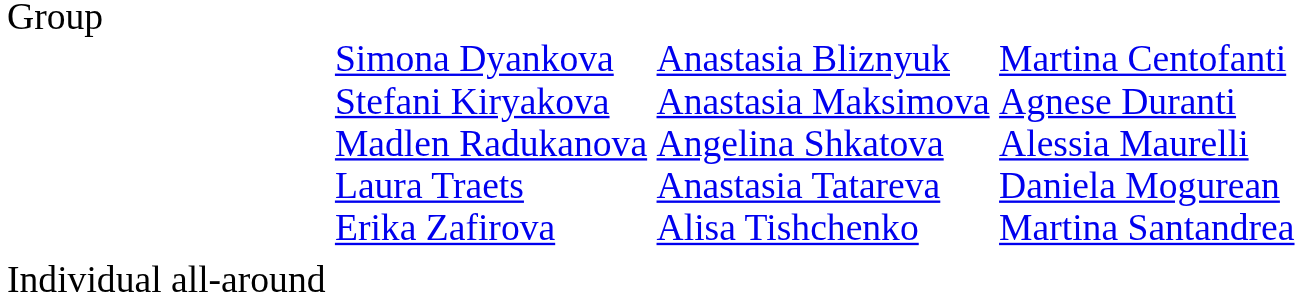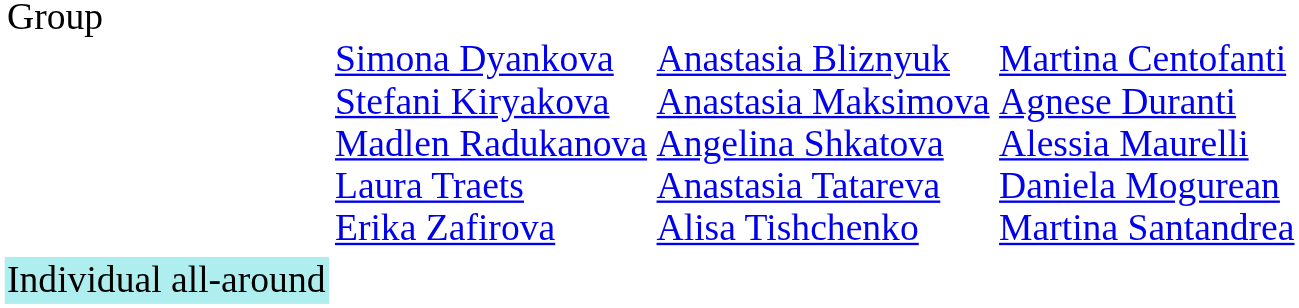(166, 279) no background -> (166, 279) paleturquoise background
